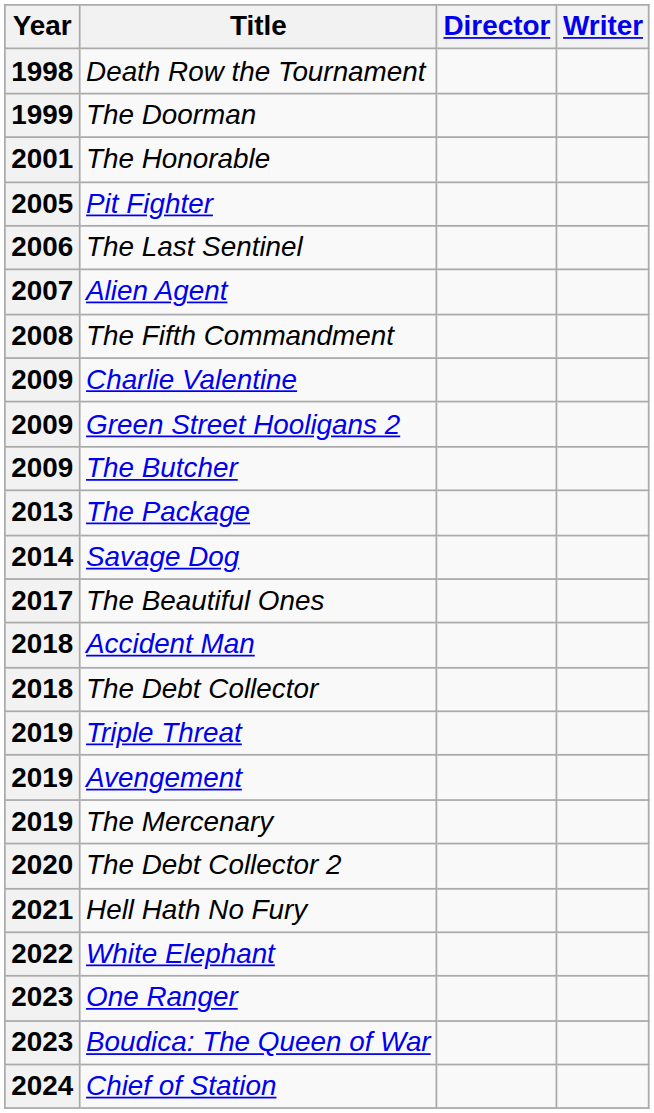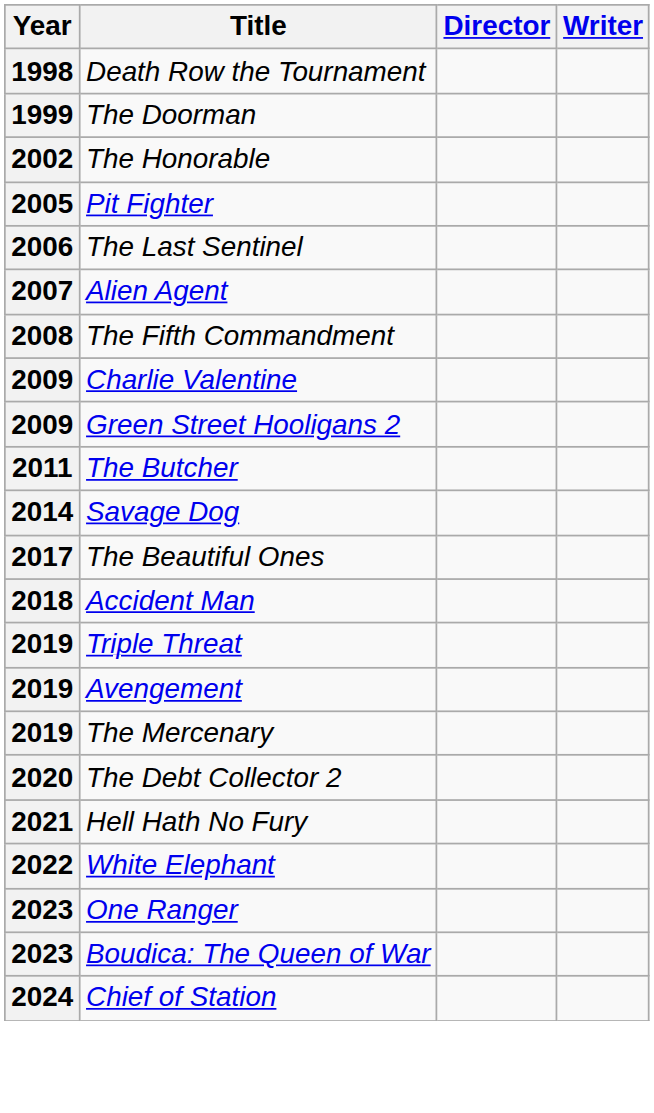(42, 159) 2001 -> (42, 159) 2002
(42, 468) 2009 -> (42, 468) 2011
- row: (168, 512)
- row: (202, 688)
